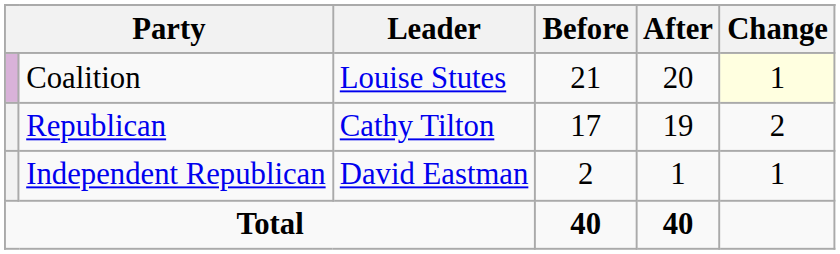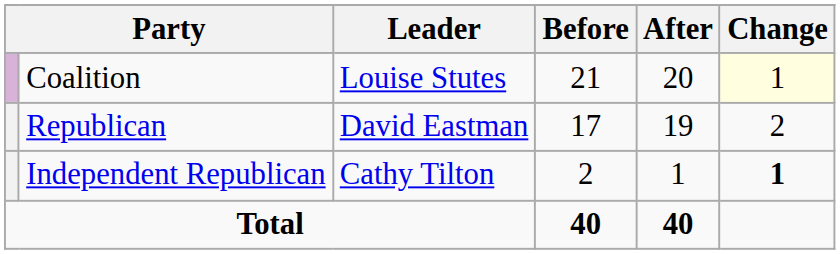(417, 126) Cathy Tilton -> (434, 126) David Eastman
(434, 175) David Eastman -> (417, 175) Cathy Tilton
(778, 175) normal -> (778, 175) bold
